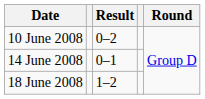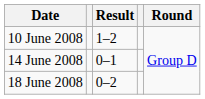(106, 37) 0–2 -> (106, 37) 1–2
(106, 82) 1–2 -> (106, 82) 0–2
